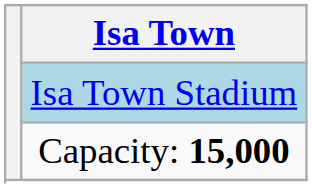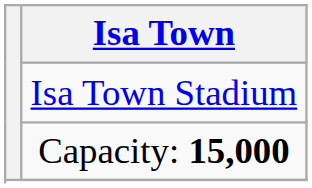(164, 92) lightblue background -> (164, 92) no background
